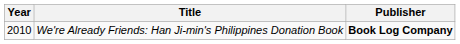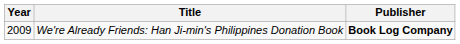(19, 30) 2010 -> (19, 30) 2009
